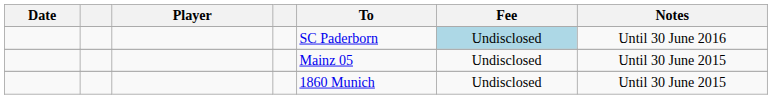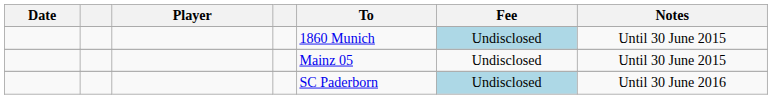(339, 37) SC Paderborn -> (337, 37) 1860 Munich
(672, 37) Until 30 June 2016 -> (672, 37) Until 30 June 2015
(337, 82) 1860 Munich -> (339, 82) SC Paderborn
(507, 82) no background -> (507, 82) lightblue background
(672, 82) Until 30 June 2015 -> (672, 82) Until 30 June 2016
